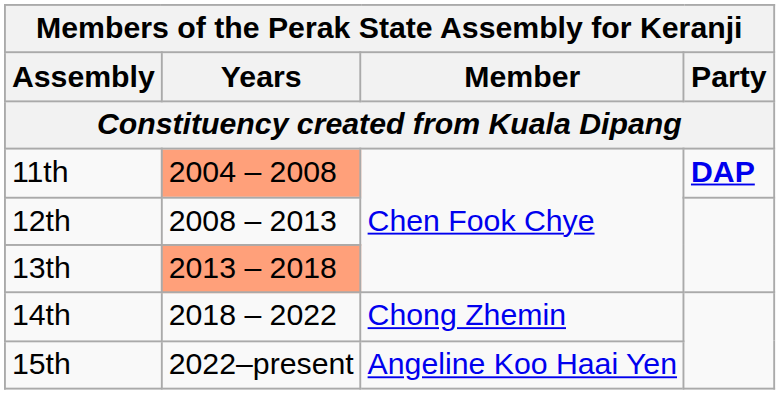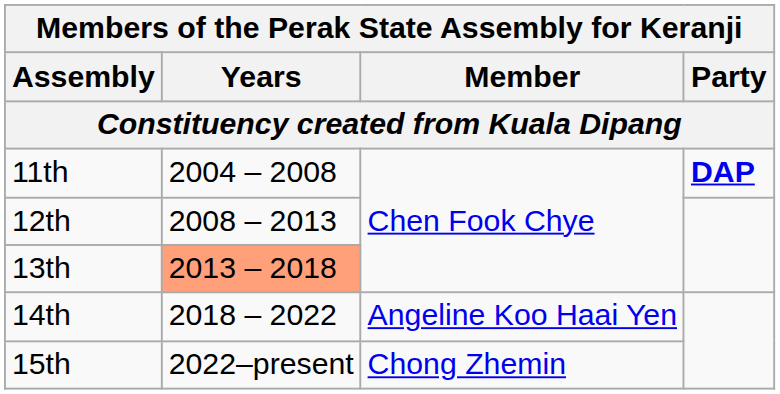(253, 172) lightsalmon background -> (253, 172) no background
(467, 316) Chong Zhemin -> (522, 316) Angeline Koo Haai Yen
(522, 364) Angeline Koo Haai Yen -> (467, 364) Chong Zhemin
